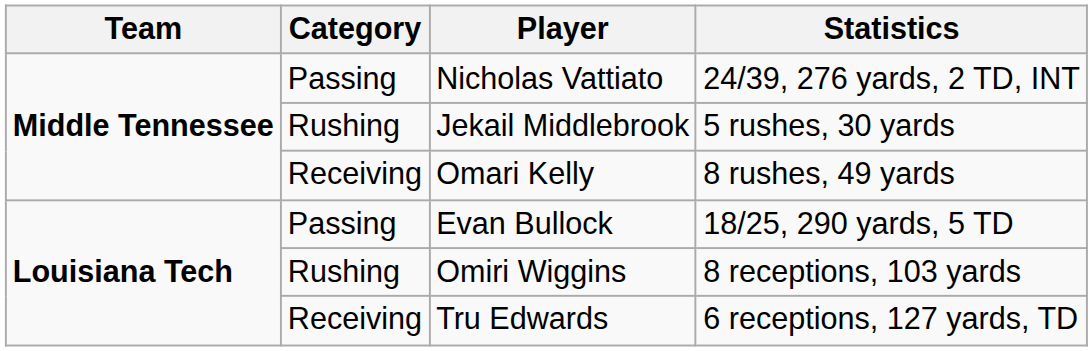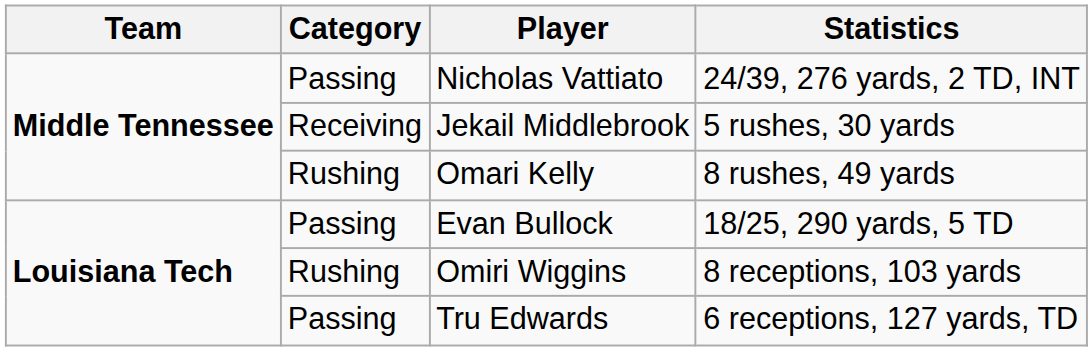(344, 126) Rushing -> (355, 126) Receiving
(355, 174) Receiving -> (344, 174) Rushing
(355, 320) Receiving -> (342, 320) Passing
